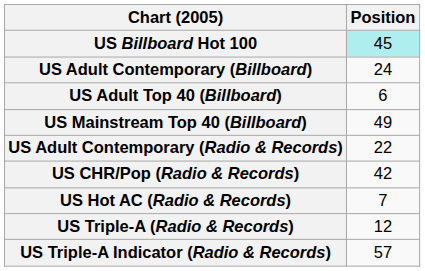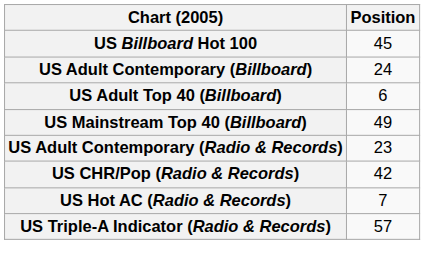(383, 43) paleturquoise background -> (383, 43) no background
(383, 148) 22 -> (383, 148) 23
- row: (176, 226)
